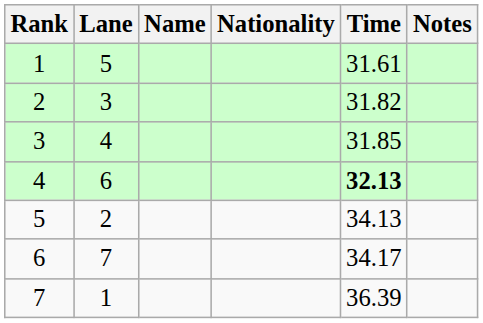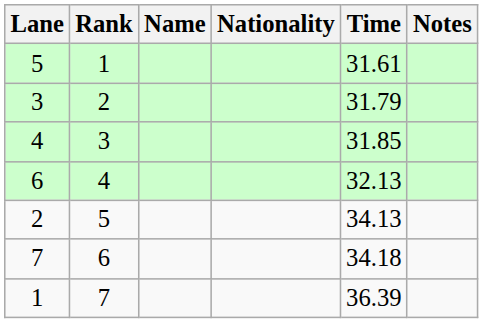columns swapped: (39, 24) <-> (106, 24)
(374, 102) 31.82 -> (374, 102) 31.79
(374, 180) bold -> (374, 180) normal
(374, 258) 34.17 -> (374, 258) 34.18
